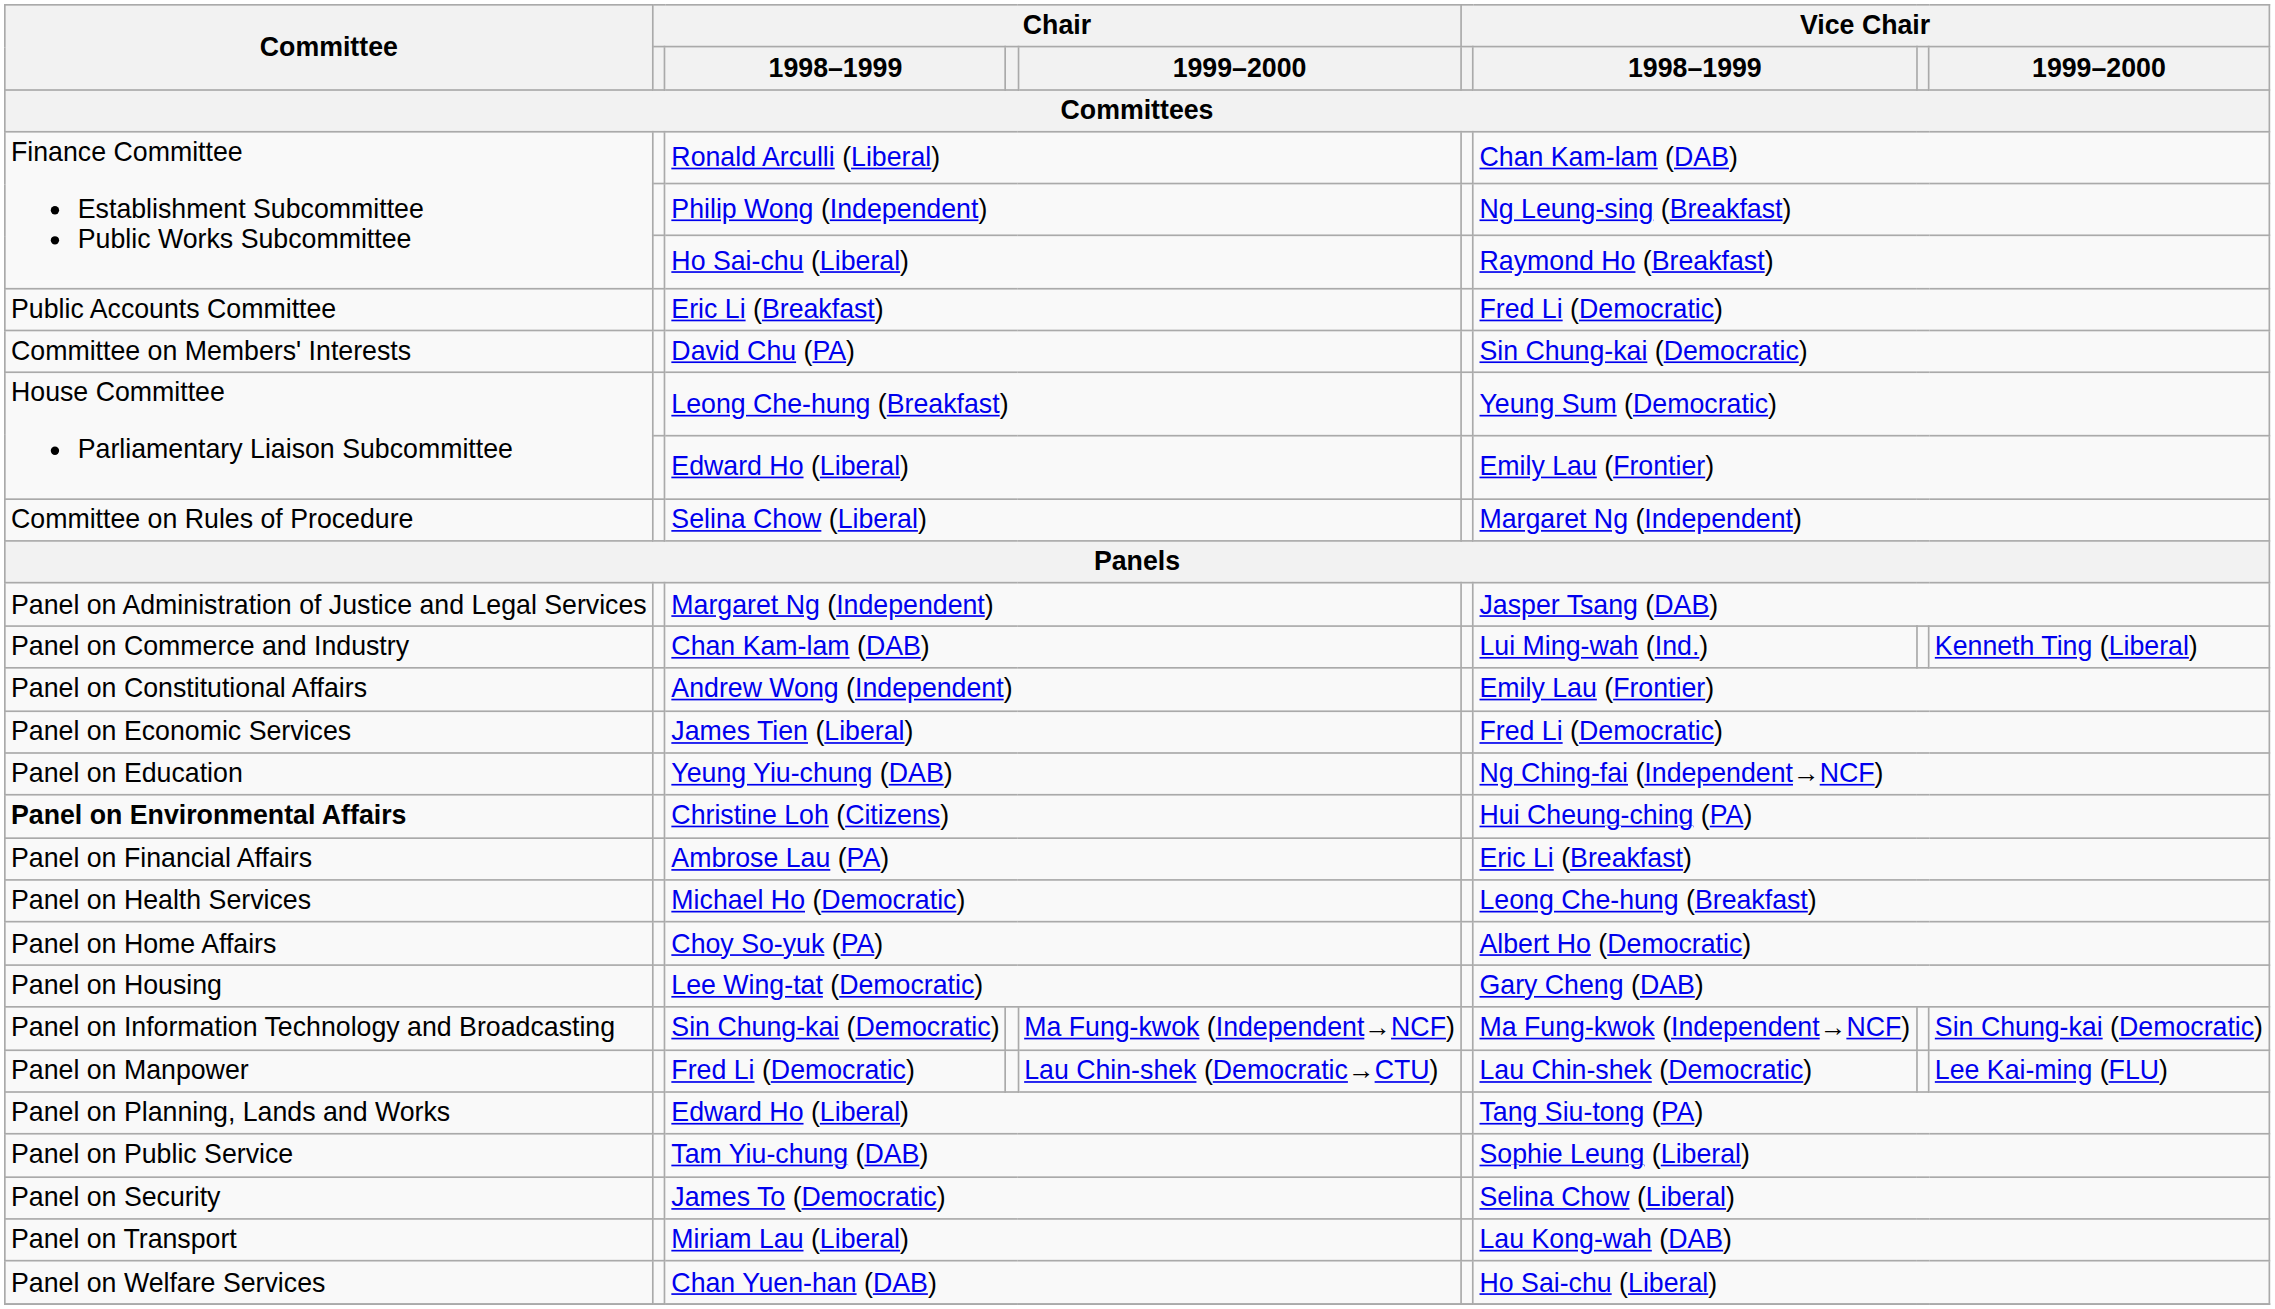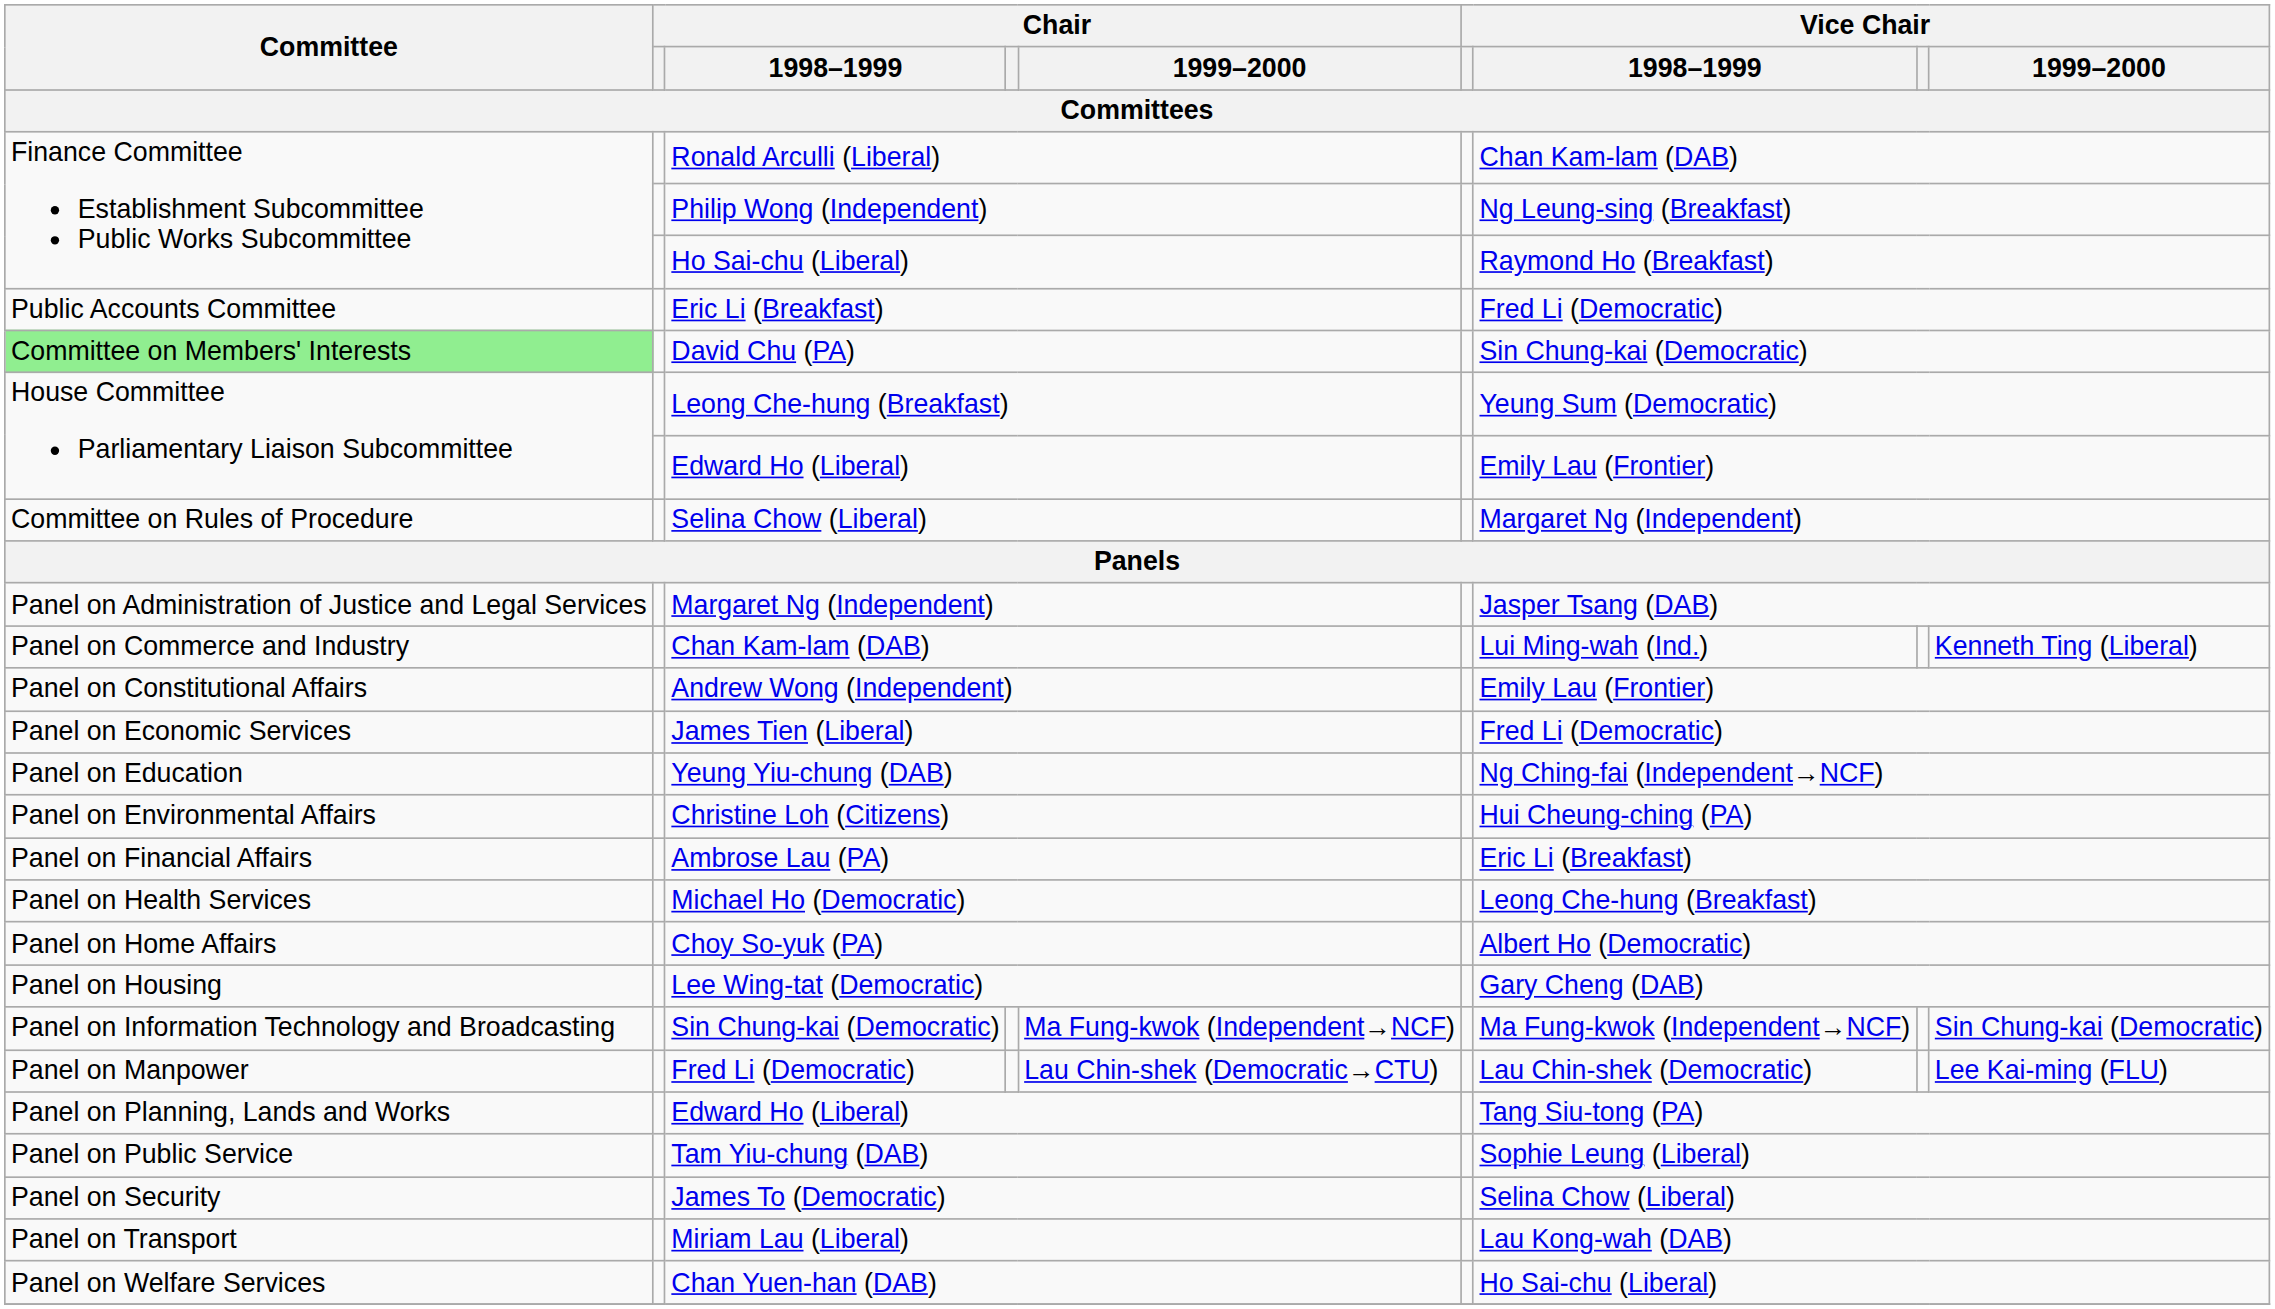(211, 351) no background -> (211, 351) lightgreen background
(209, 816) bold -> (193, 816) normal
